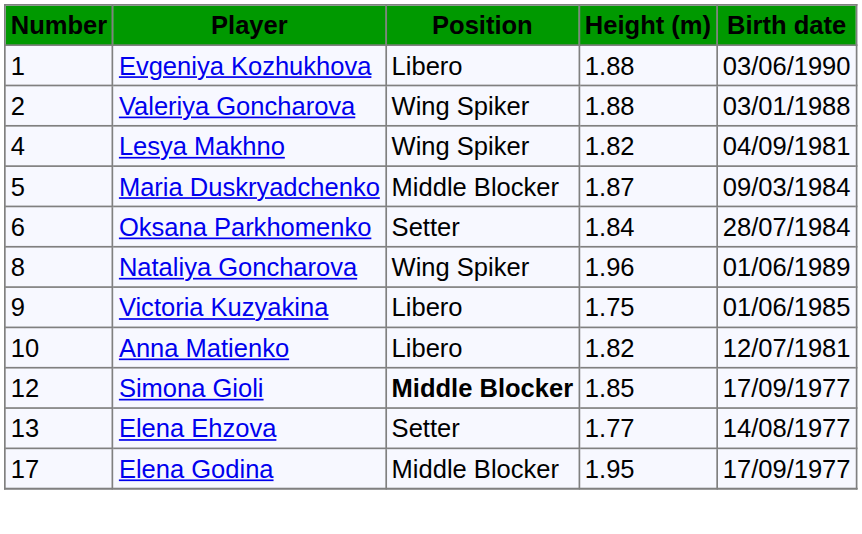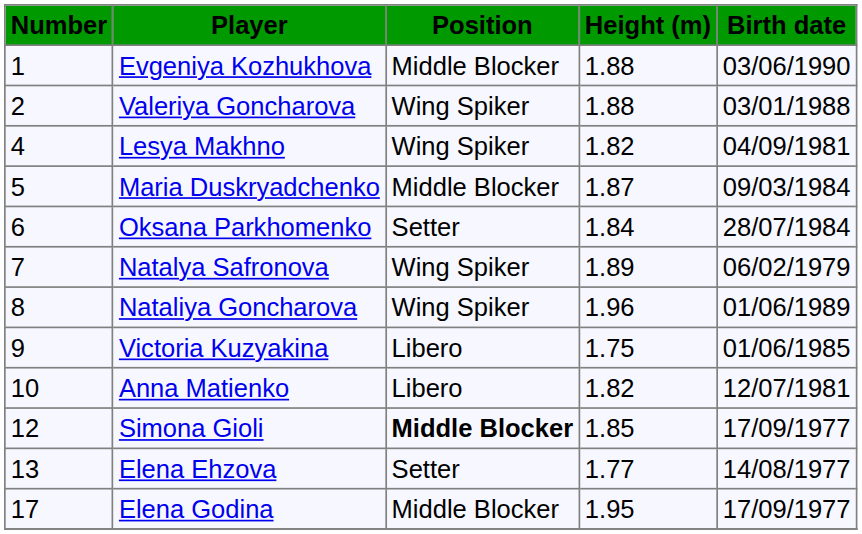(427, 65) Libero -> (475, 65) Middle Blocker
+ row: (224, 267)
